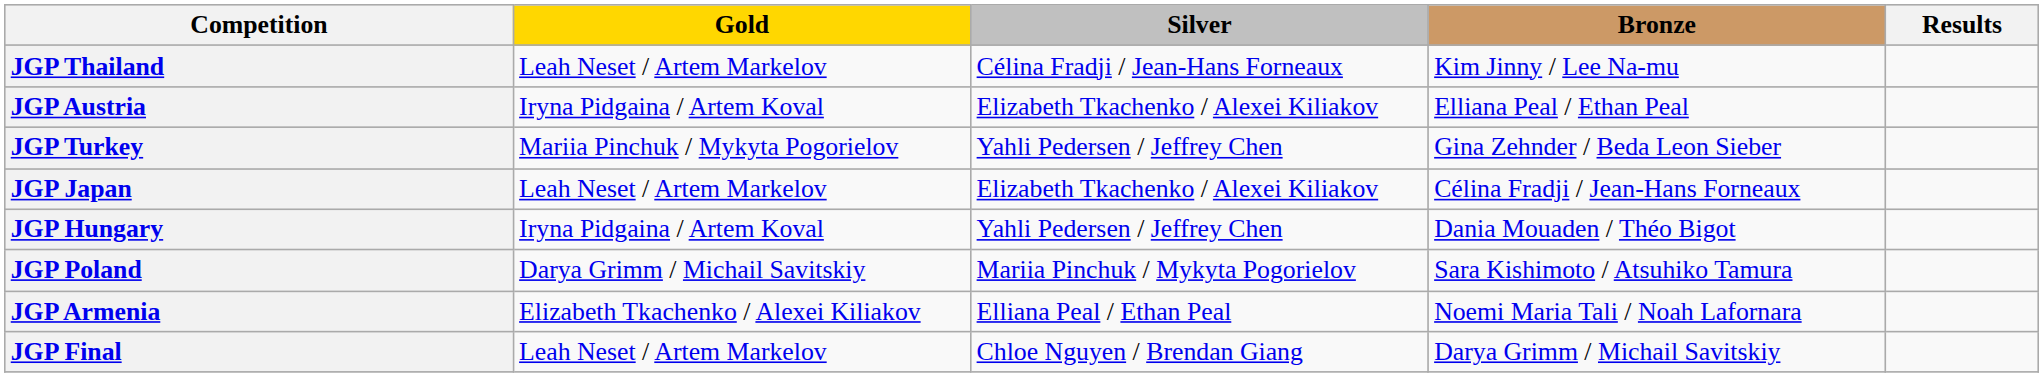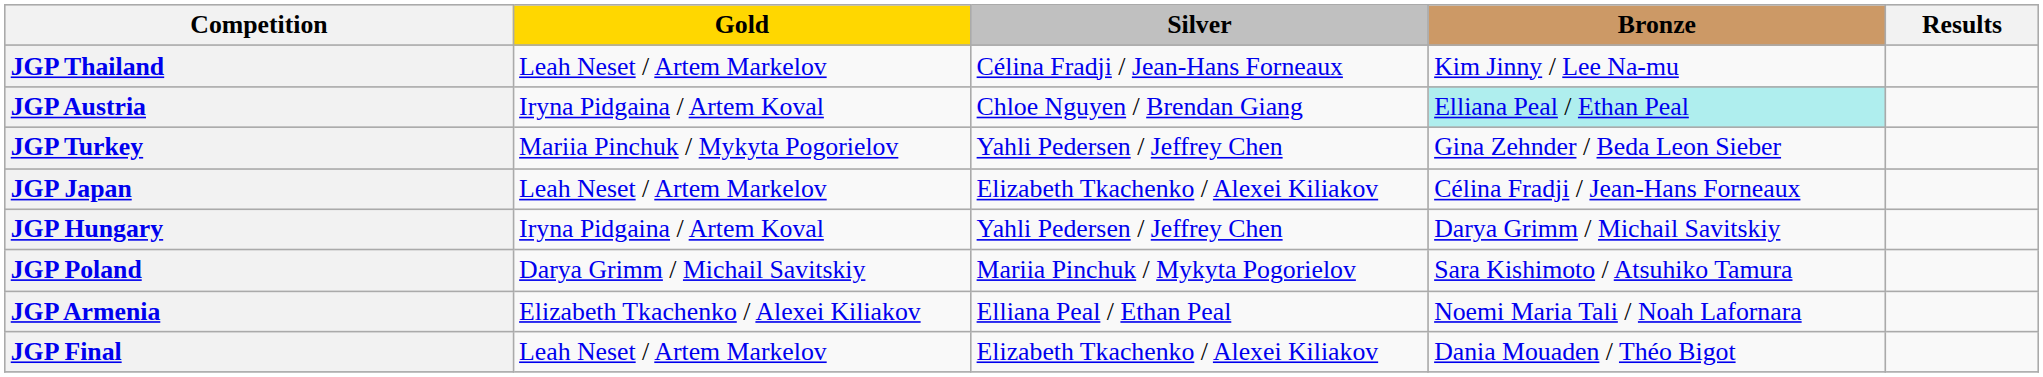(1177, 106) Elizabeth Tkachenko / Alexei Kiliakov -> (1140, 106) Chloe Nguyen / Brendan Giang
(1561, 106) no background -> (1561, 106) paleturquoise background
(1585, 229) Dania Mouaden / Théo Bigot -> (1607, 229) Darya Grimm / Michail Savitskiy
(1140, 351) Chloe Nguyen / Brendan Giang -> (1177, 351) Elizabeth Tkachenko / Alexei Kiliakov
(1607, 351) Darya Grimm / Michail Savitskiy -> (1585, 351) Dania Mouaden / Théo Bigot
